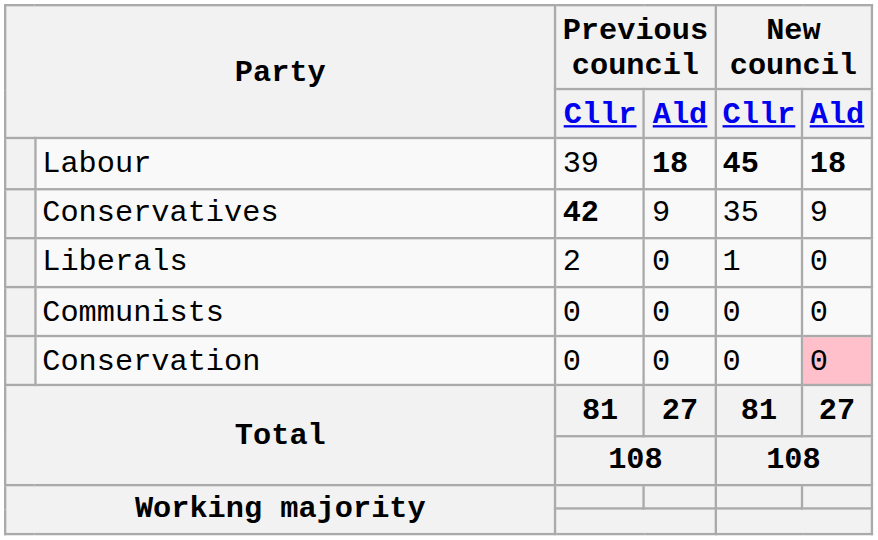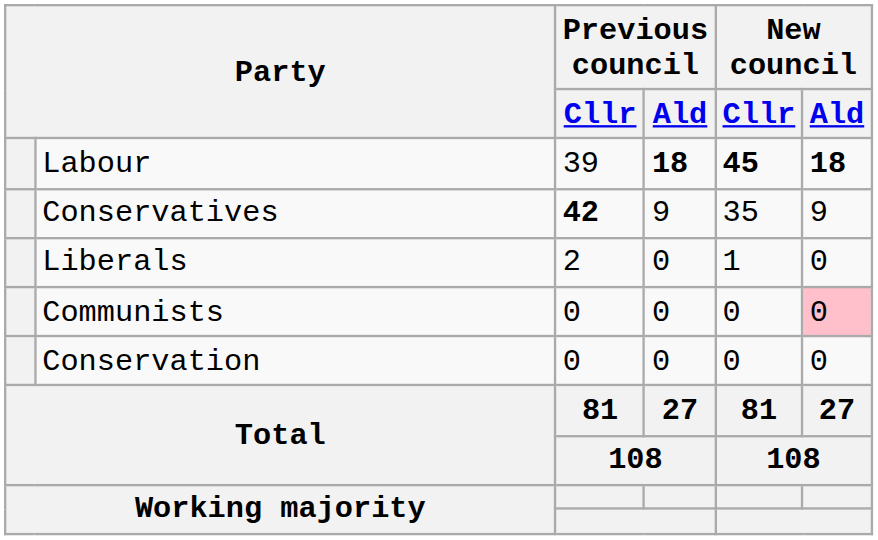(819, 312) no background -> (819, 312) pink background
(819, 361) pink background -> (819, 361) no background
